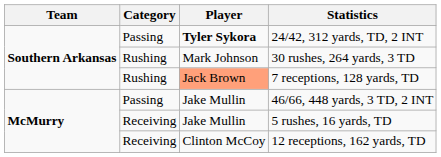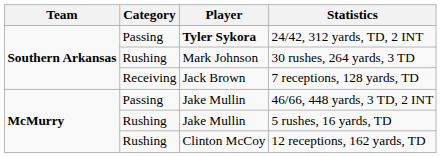(145, 78) Rushing -> (149, 78) Receiving
(214, 78) lightsalmon background -> (214, 78) no background
(149, 120) Receiving -> (145, 120) Rushing
(149, 141) Receiving -> (145, 141) Rushing
